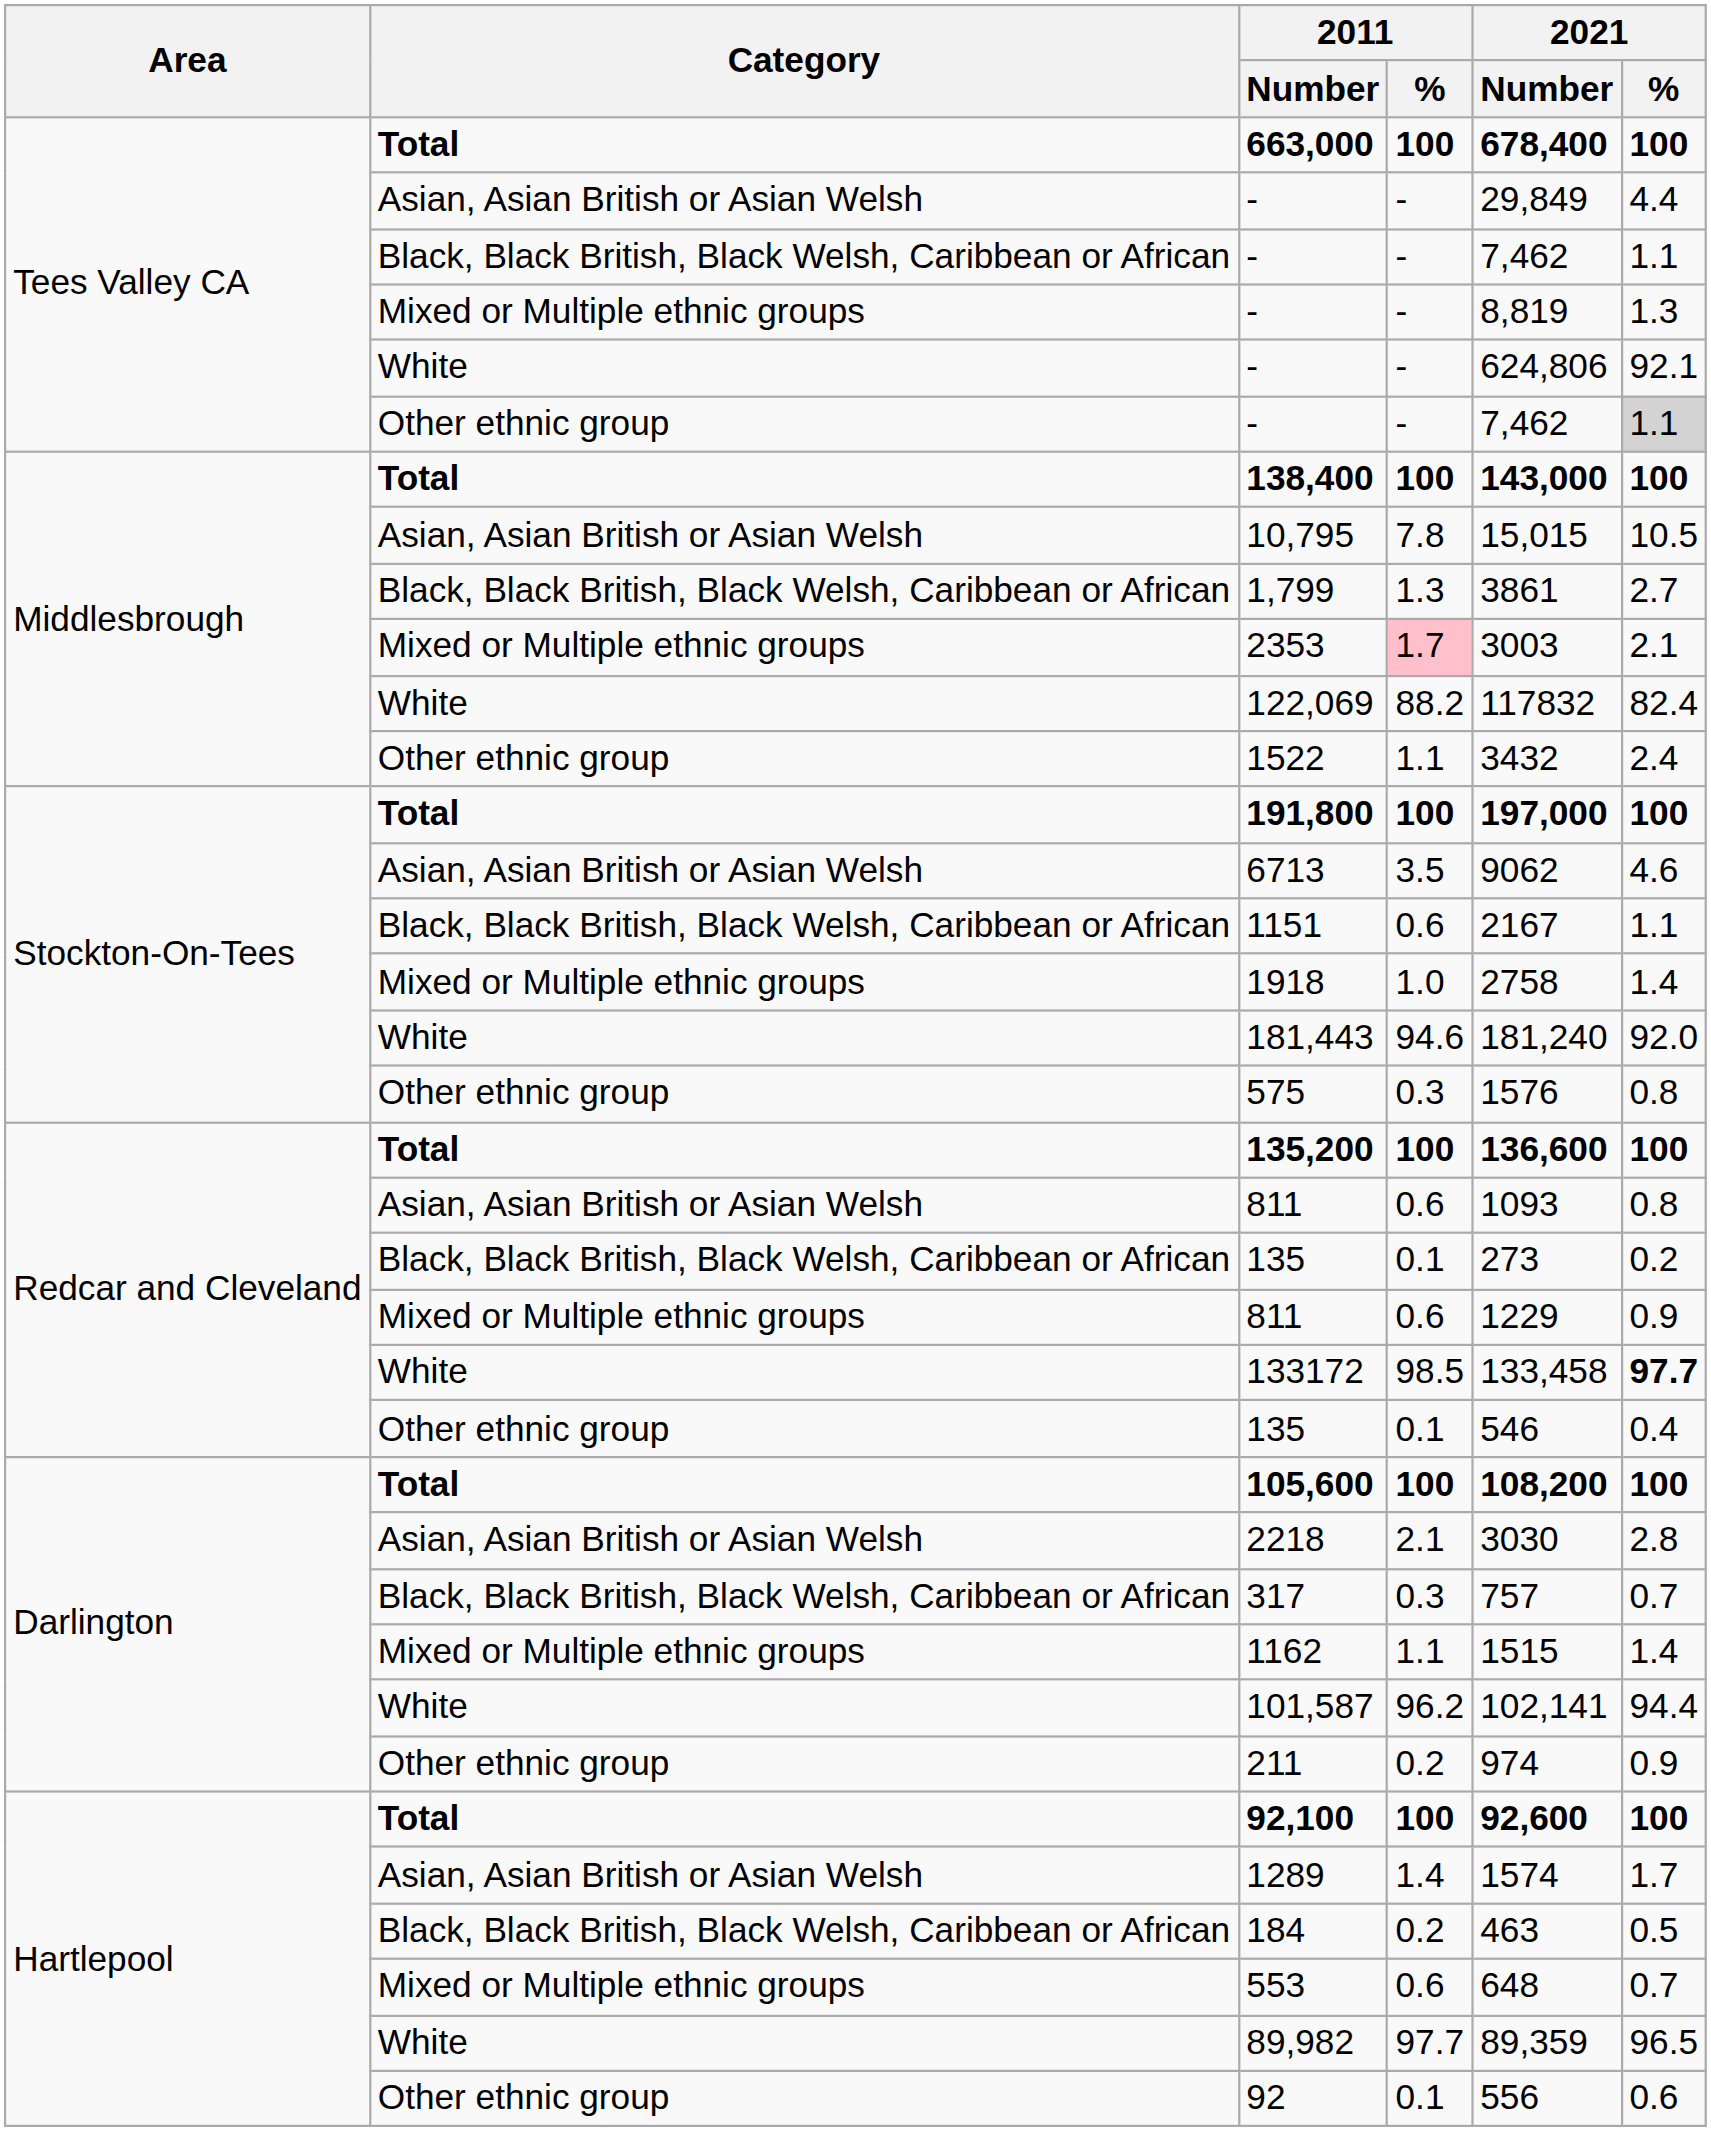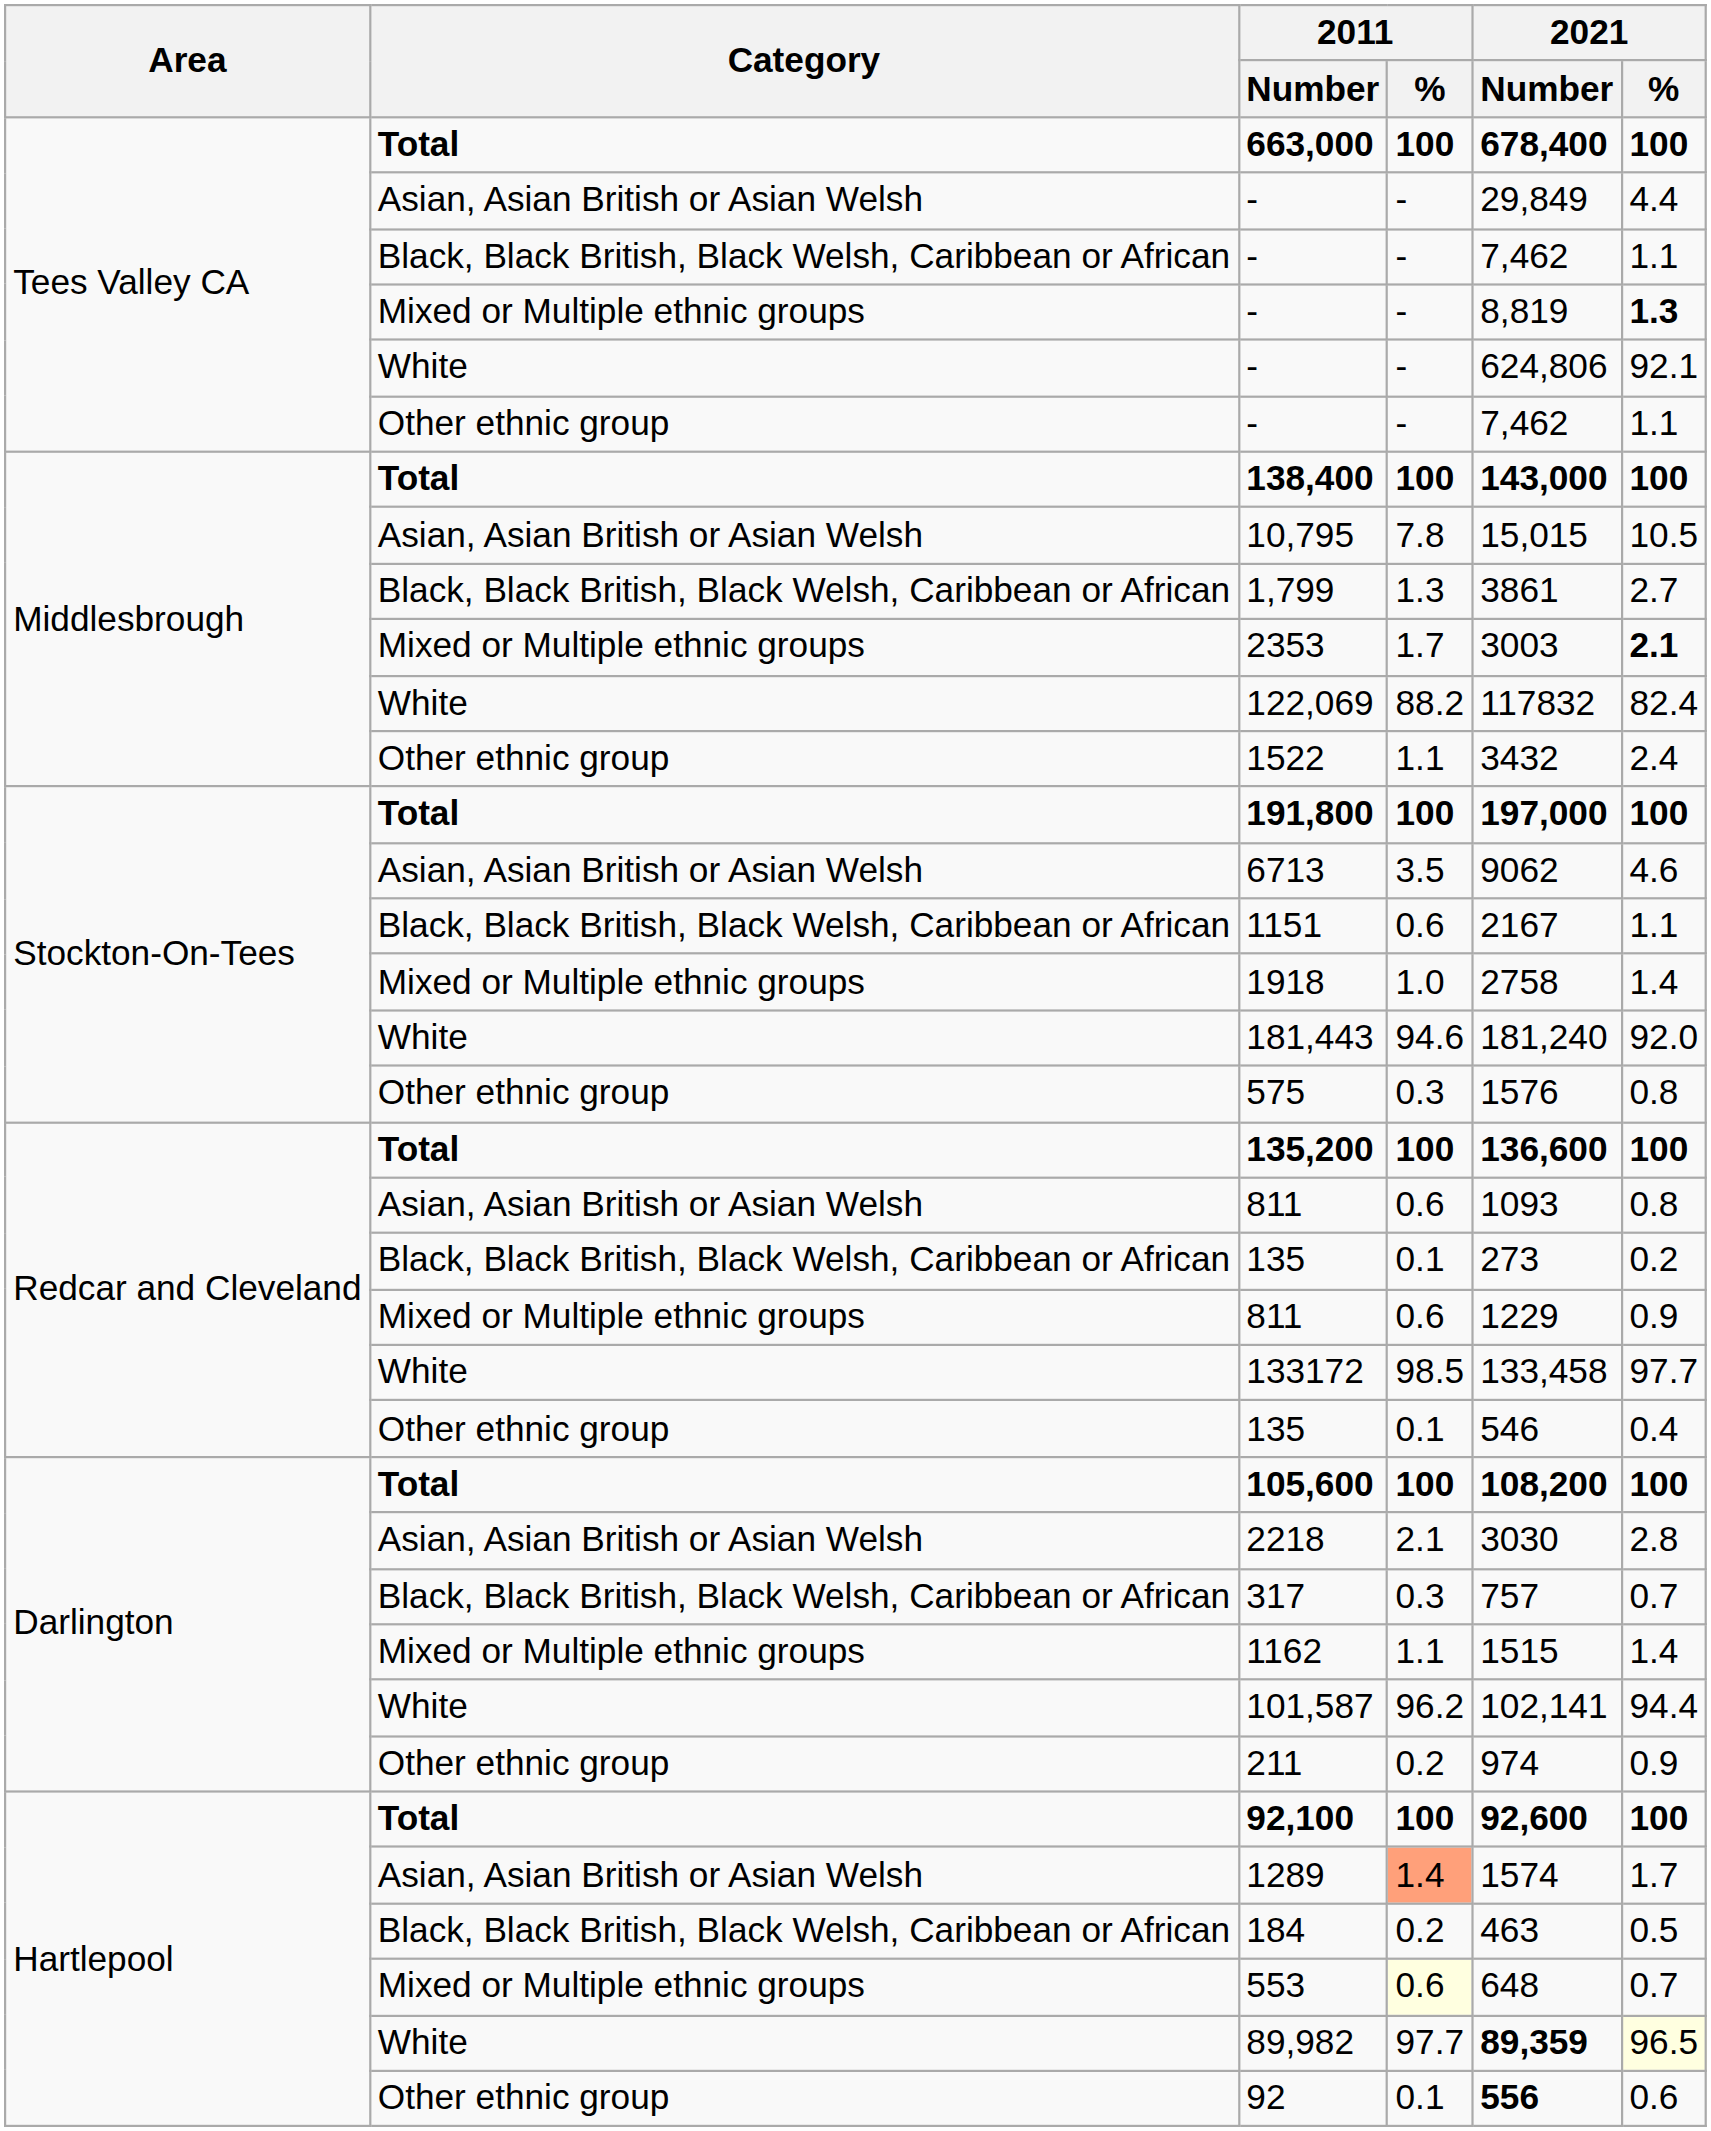(1654, 311) normal -> (1654, 311) bold
(1654, 423) lightgrey background -> (1654, 423) no background
(1420, 646) pink background -> (1420, 646) no background
(1654, 646) normal -> (1654, 646) bold
(1664, 1372) bold -> (1664, 1372) normal
(1420, 1874) no background -> (1420, 1874) lightsalmon background
(1420, 1986) no background -> (1420, 1986) lightyellow background
(1534, 2042) normal -> (1534, 2042) bold
(1664, 2042) no background -> (1664, 2042) lightyellow background
(1510, 2097) normal -> (1510, 2097) bold
